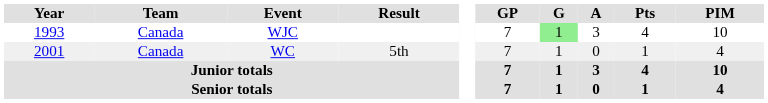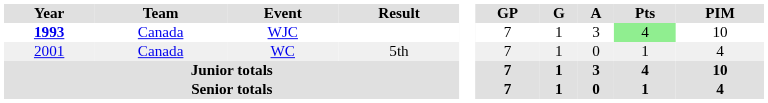(49, 32) normal -> (49, 32) bold
(559, 32) lightgreen background -> (559, 32) no background
(645, 32) no background -> (645, 32) lightgreen background
